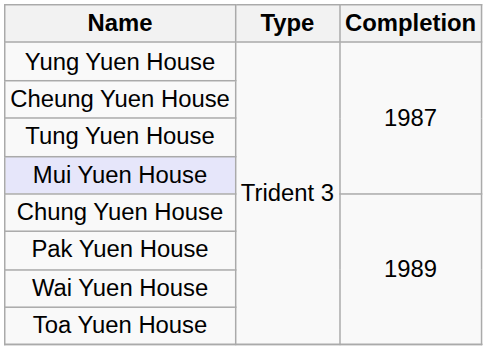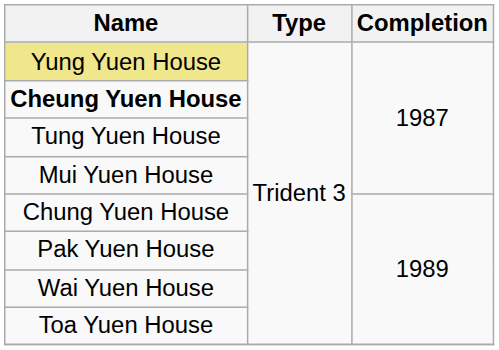(120, 61) no background -> (126, 61) khaki background
(120, 99) normal -> (126, 99) bold
(120, 174) lavender background -> (126, 174) no background
